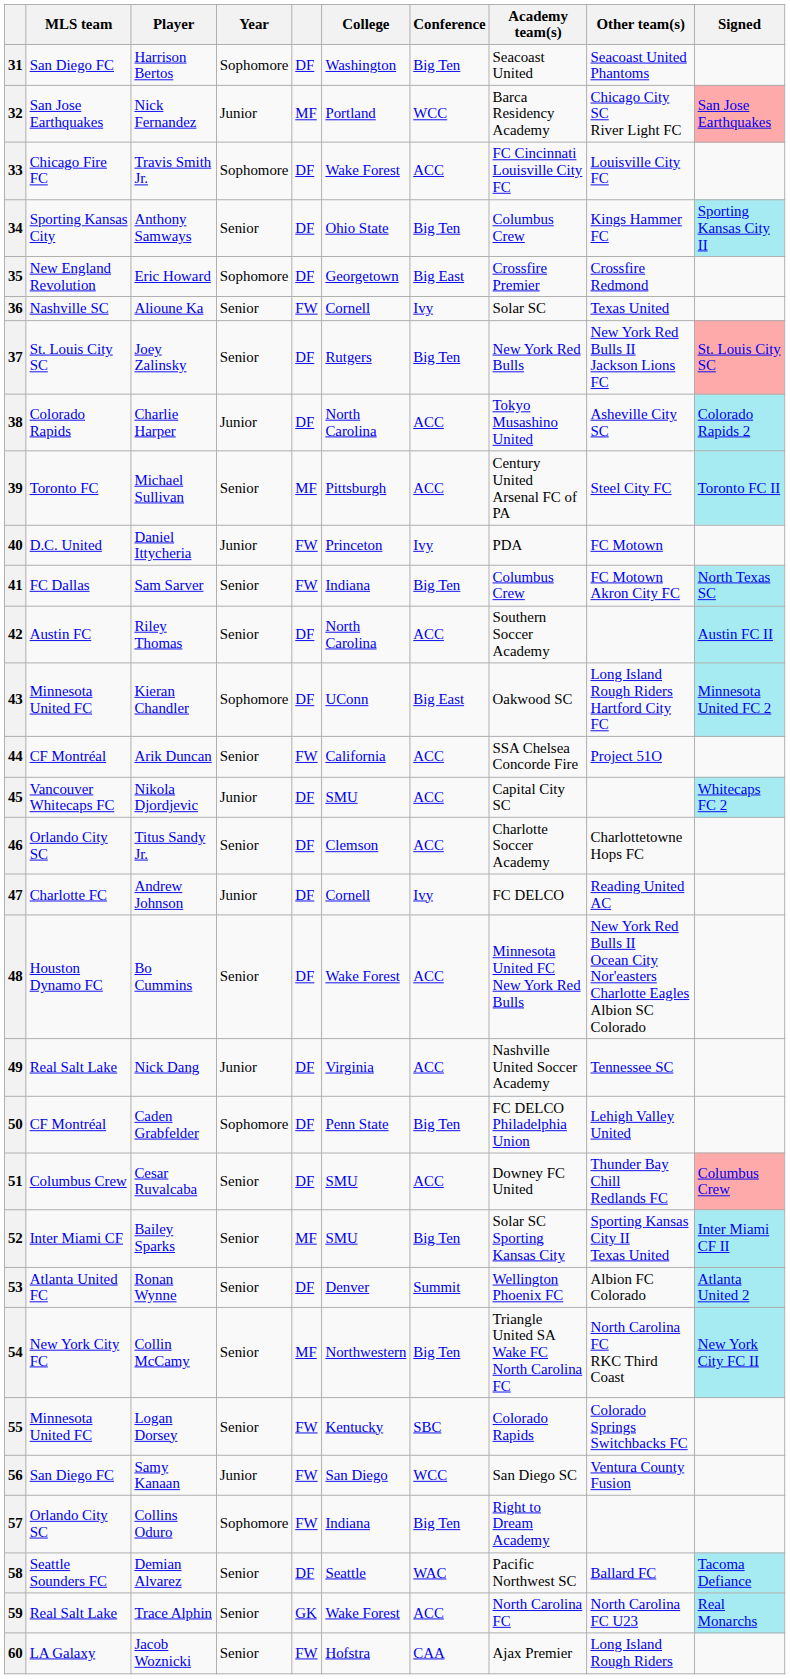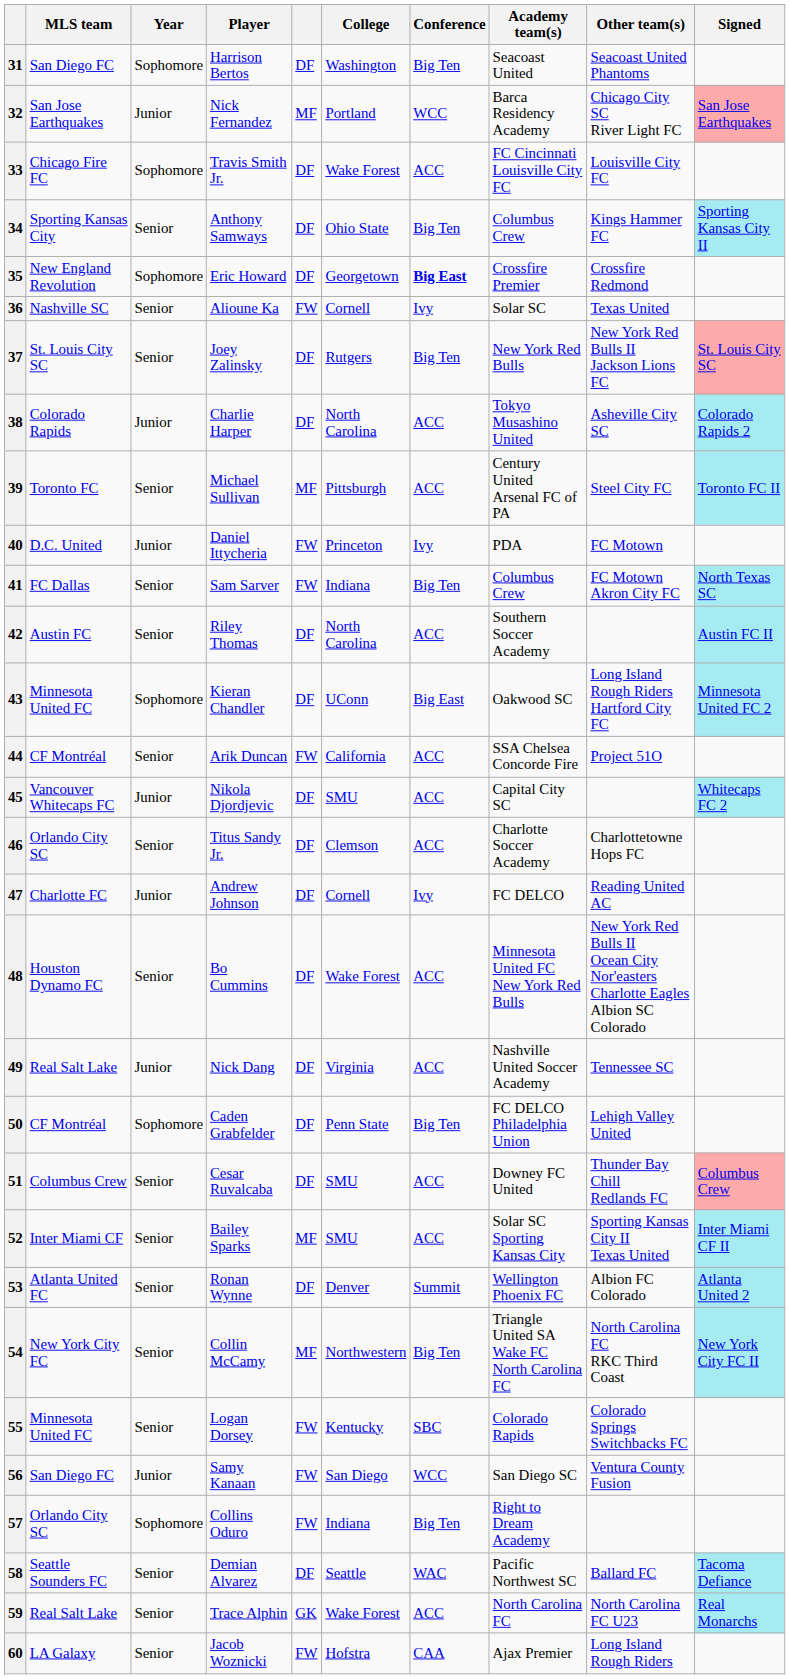columns swapped: (174, 24) <-> (254, 24)
(439, 276) normal -> (440, 276) bold
(437, 1238) Big Ten -> (429, 1238) ACC
